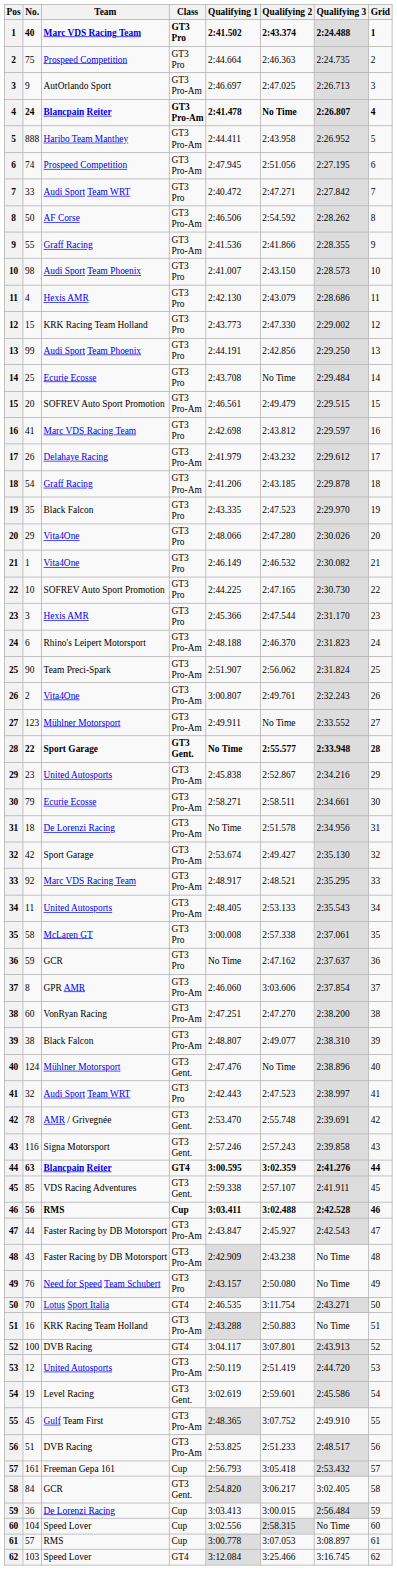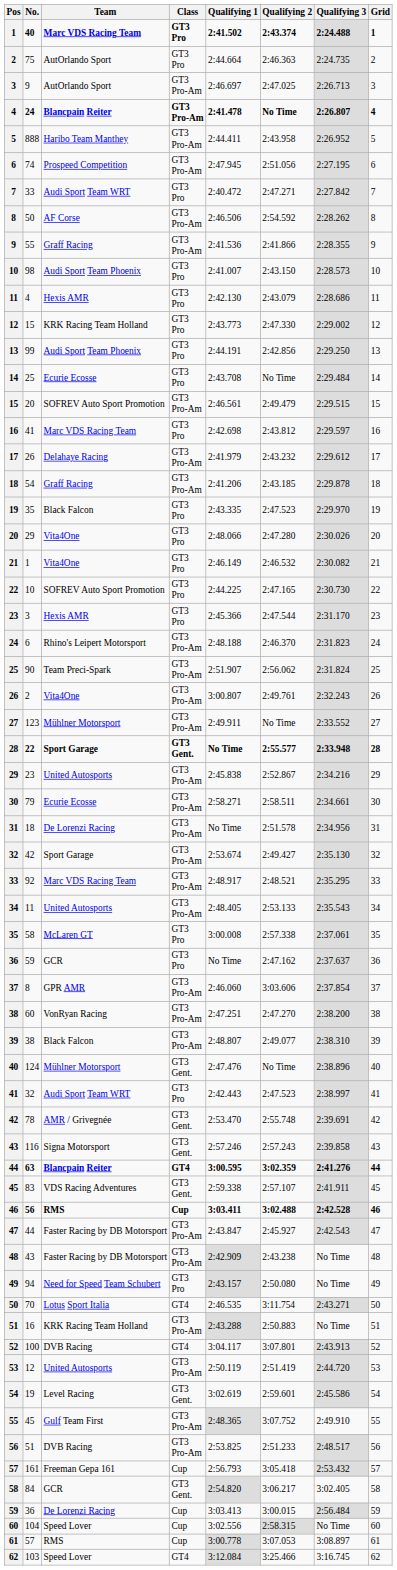(85, 59) Prospeed Competition -> (77, 59) AutOrlando Sport
(30, 1188) 85 -> (30, 1188) 83
(30, 1283) 76 -> (30, 1283) 94
